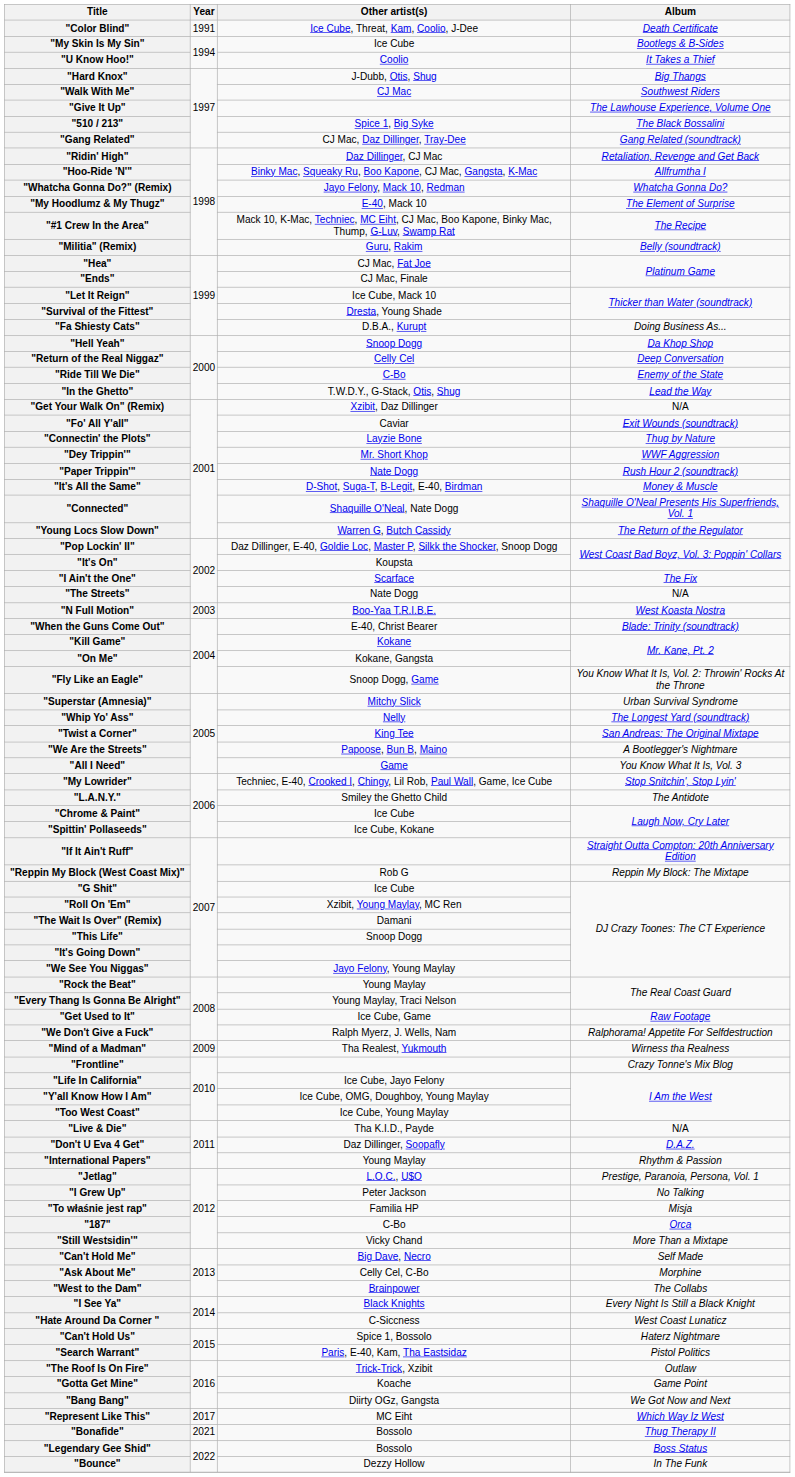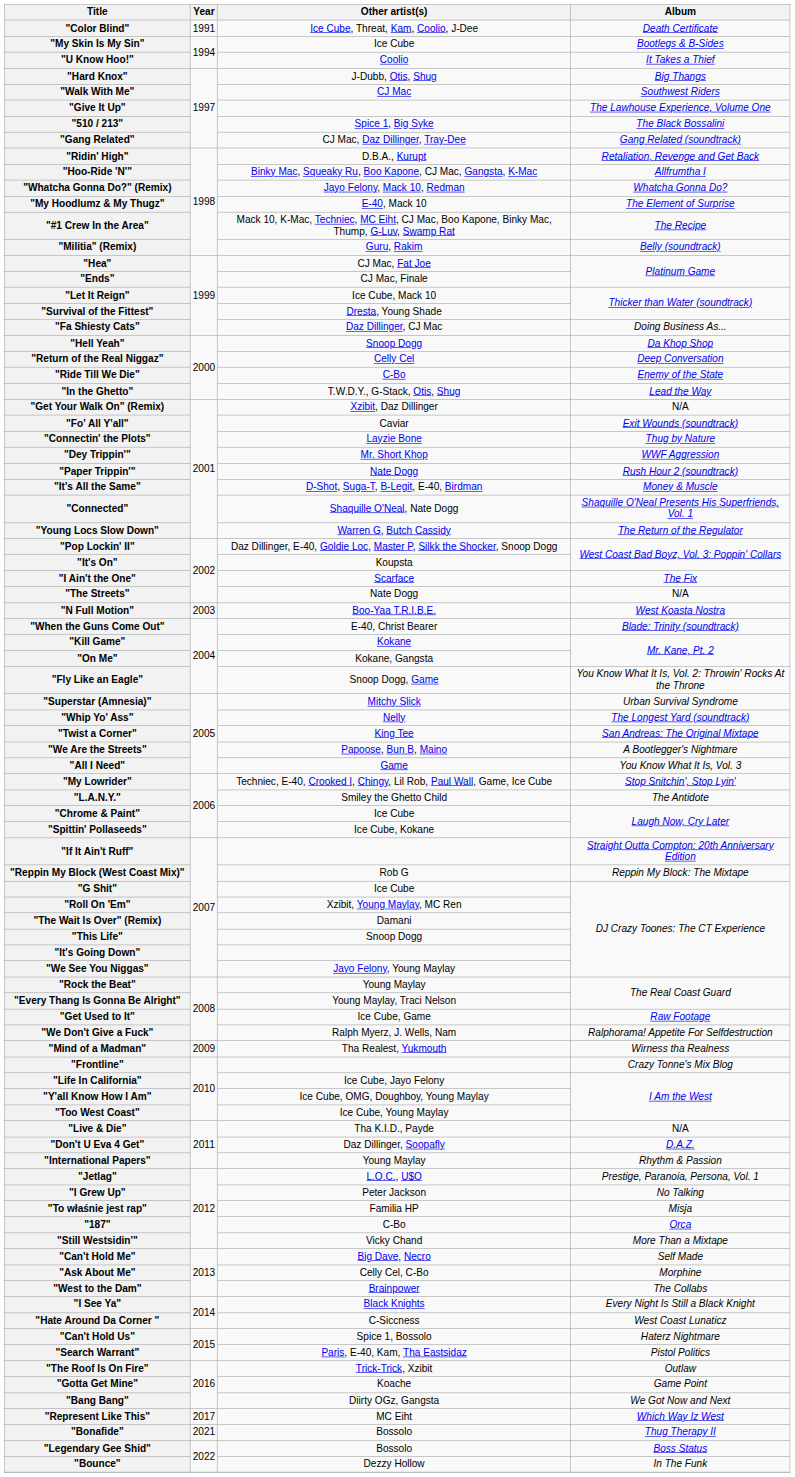(394, 156) Daz Dillinger, CJ Mac -> (394, 156) D.B.A., Kurupt
(394, 327) D.B.A., Kurupt -> (394, 327) Daz Dillinger, CJ Mac
